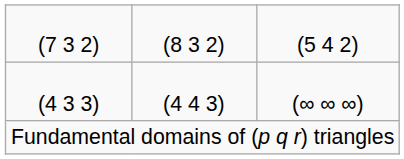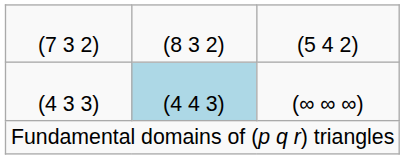(194, 103) no background -> (194, 103) lightblue background
